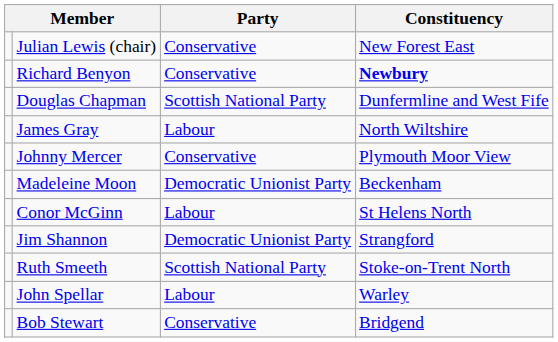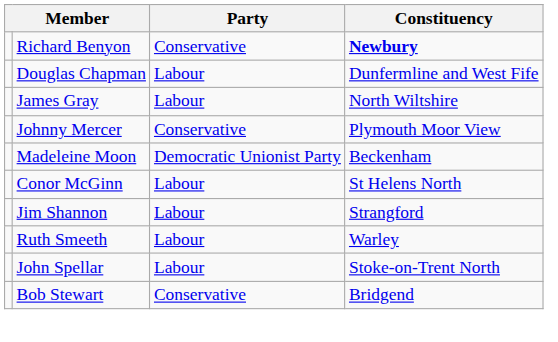- row: (86, 45)
(245, 101) Scottish National Party -> (179, 73) Labour
(258, 239) Democratic Unionist Party -> (179, 211) Labour
(245, 267) Scottish National Party -> (179, 239) Labour
(435, 267) Stoke-on-Trent North -> (374, 239) Warley
(384, 294) Warley -> (424, 267) Stoke-on-Trent North
